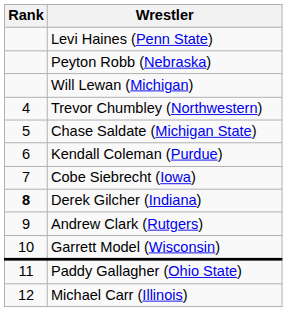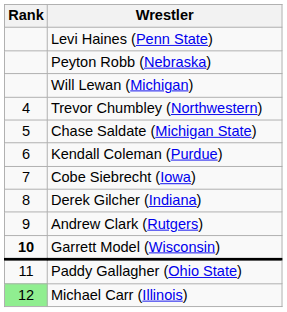(26, 200) bold -> (26, 200) normal
(26, 246) normal -> (26, 246) bold
(26, 294) no background -> (26, 294) lightgreen background
